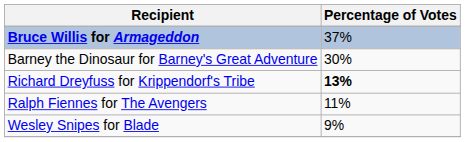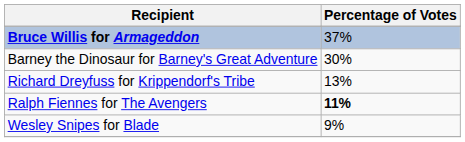(338, 81) bold -> (338, 81) normal
(337, 103) normal -> (337, 103) bold
